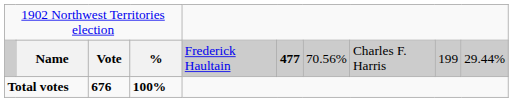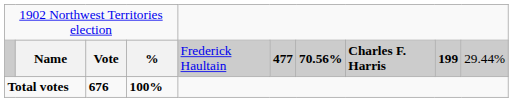(326, 58) normal -> (321, 58) bold
(380, 58) normal -> (377, 58) bold
(448, 58) normal -> (448, 58) bold
